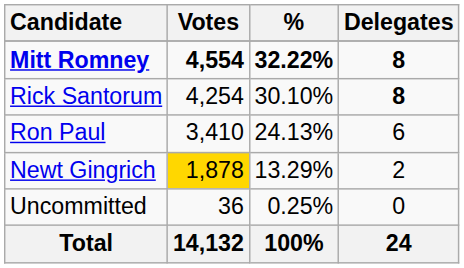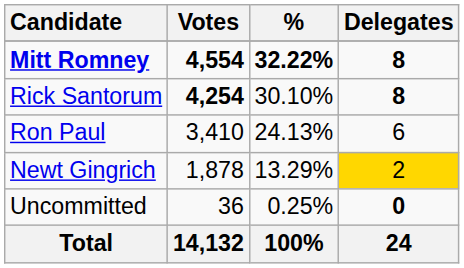(215, 96) normal -> (215, 96) bold
(215, 170) gold background -> (215, 170) no background
(399, 170) no background -> (399, 170) gold background
(399, 206) normal -> (399, 206) bold
